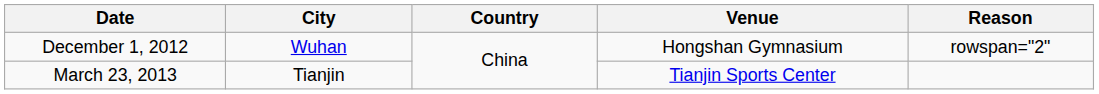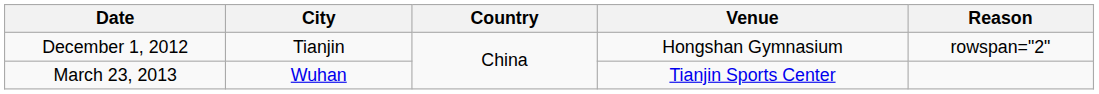(319, 46) Wuhan -> (319, 46) Tianjin
(319, 74) Tianjin -> (319, 74) Wuhan
